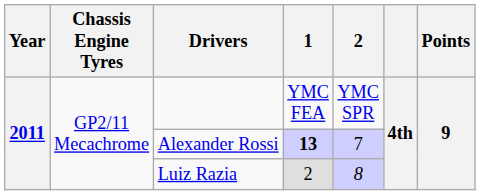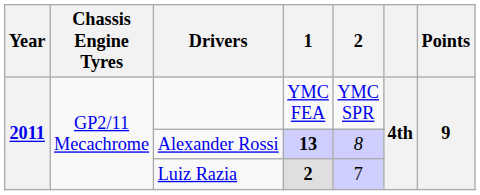(358, 143) 7 -> (358, 143) 8
(308, 173) normal -> (308, 173) bold
(358, 173) 8 -> (358, 173) 7
